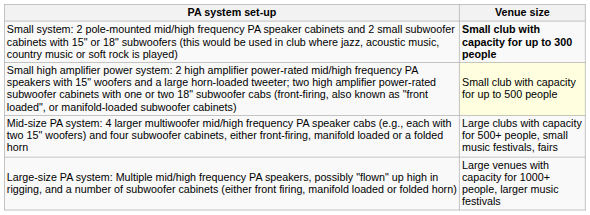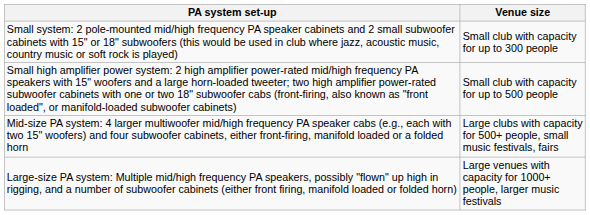(517, 42) bold -> (520, 42) normal
(519, 89) lightyellow background -> (520, 89) no background
